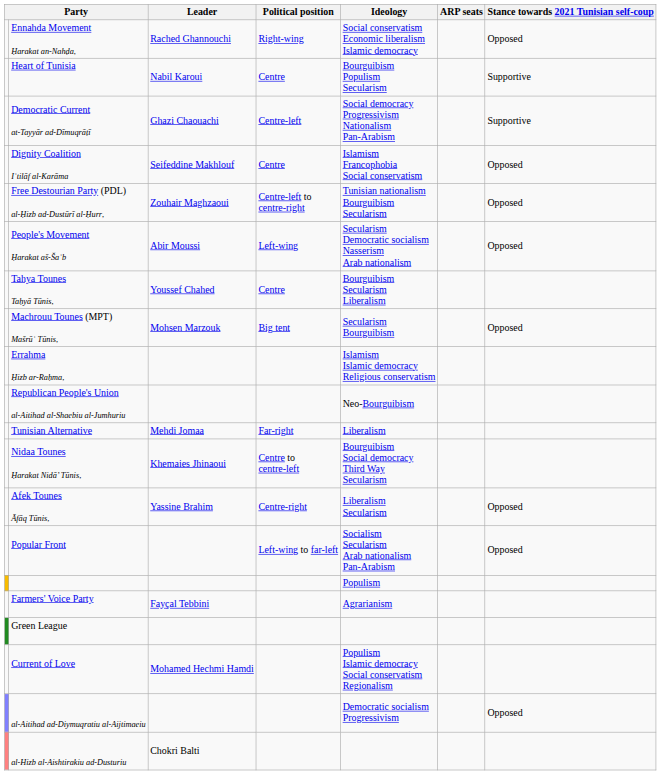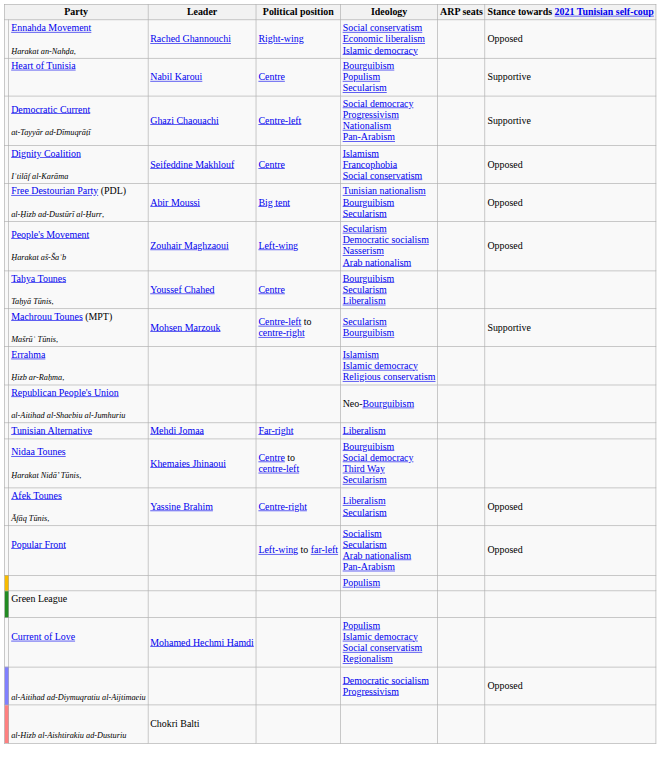(189, 202) Zouhair Maghzaoui -> (175, 202) Abir Moussi
(285, 202) Centre-left to centre-right -> (274, 202) Big tent
(175, 246) Abir Moussi -> (189, 246) Zouhair Maghzaoui
(274, 327) Big tent -> (285, 327) Centre-left to centre-right
(505, 327) Opposed -> (509, 327) Supportive
- row: (52, 598)
